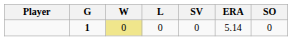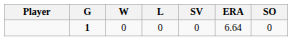(124, 28) khaki background -> (124, 28) no background
(233, 28) 5.14 -> (233, 28) 6.64
